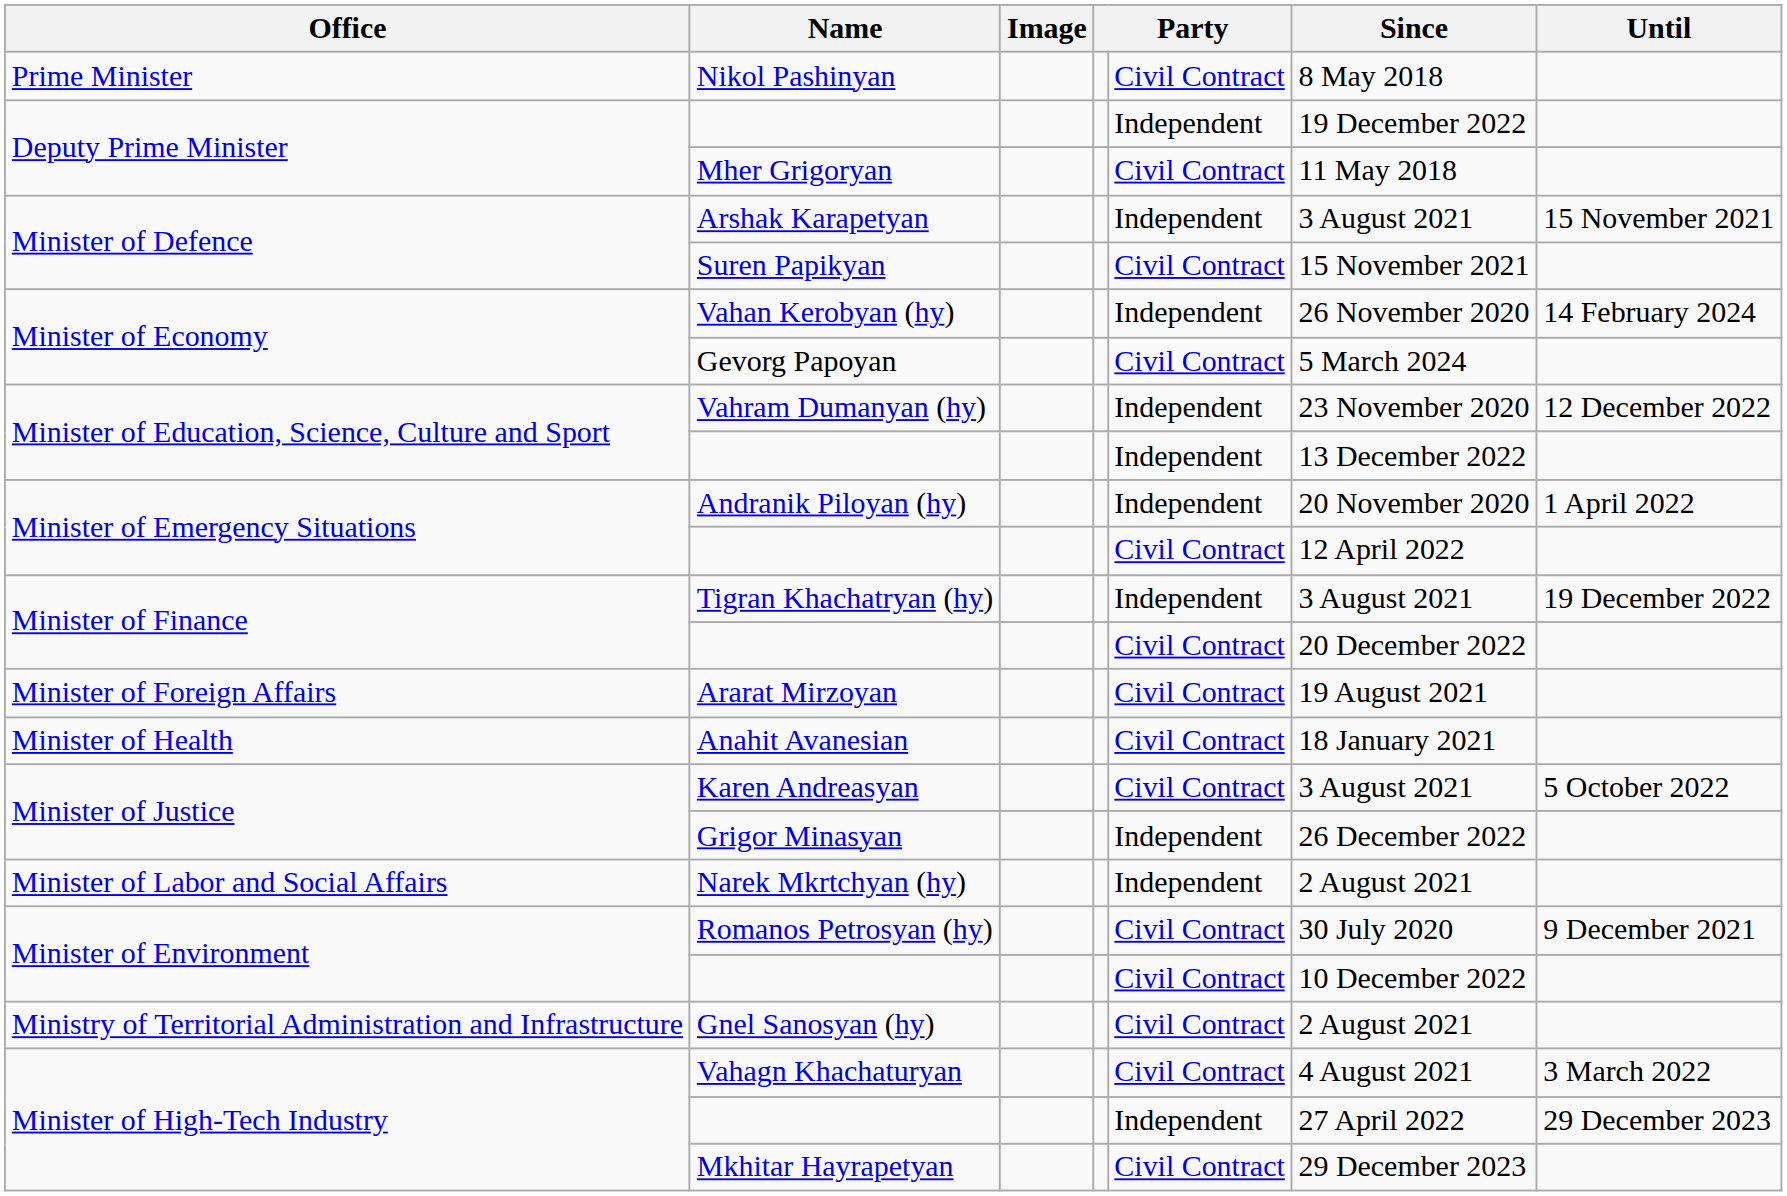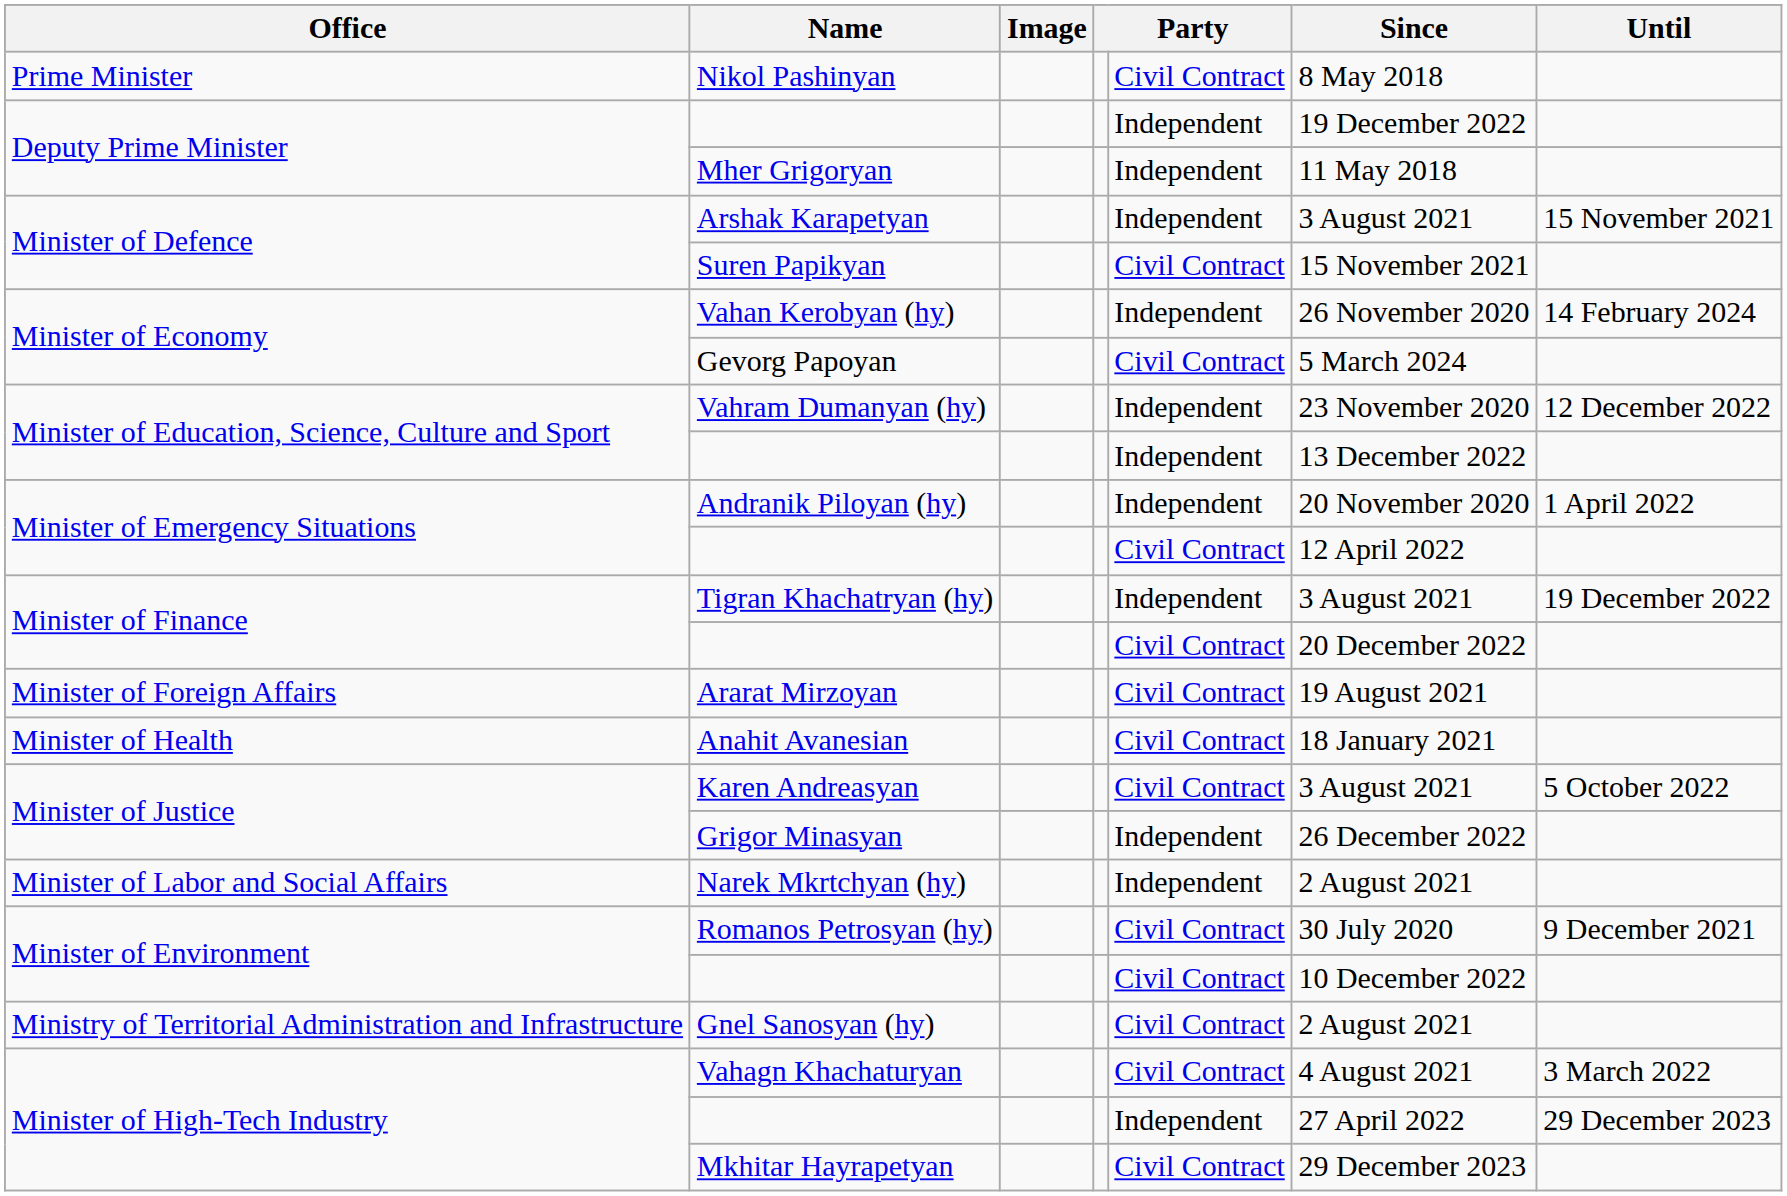(1200, 170) Civil Contract -> (1188, 170) Independent
